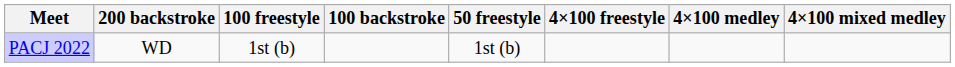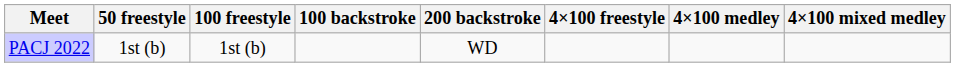columns swapped: (497, 18) <-> (157, 18)
